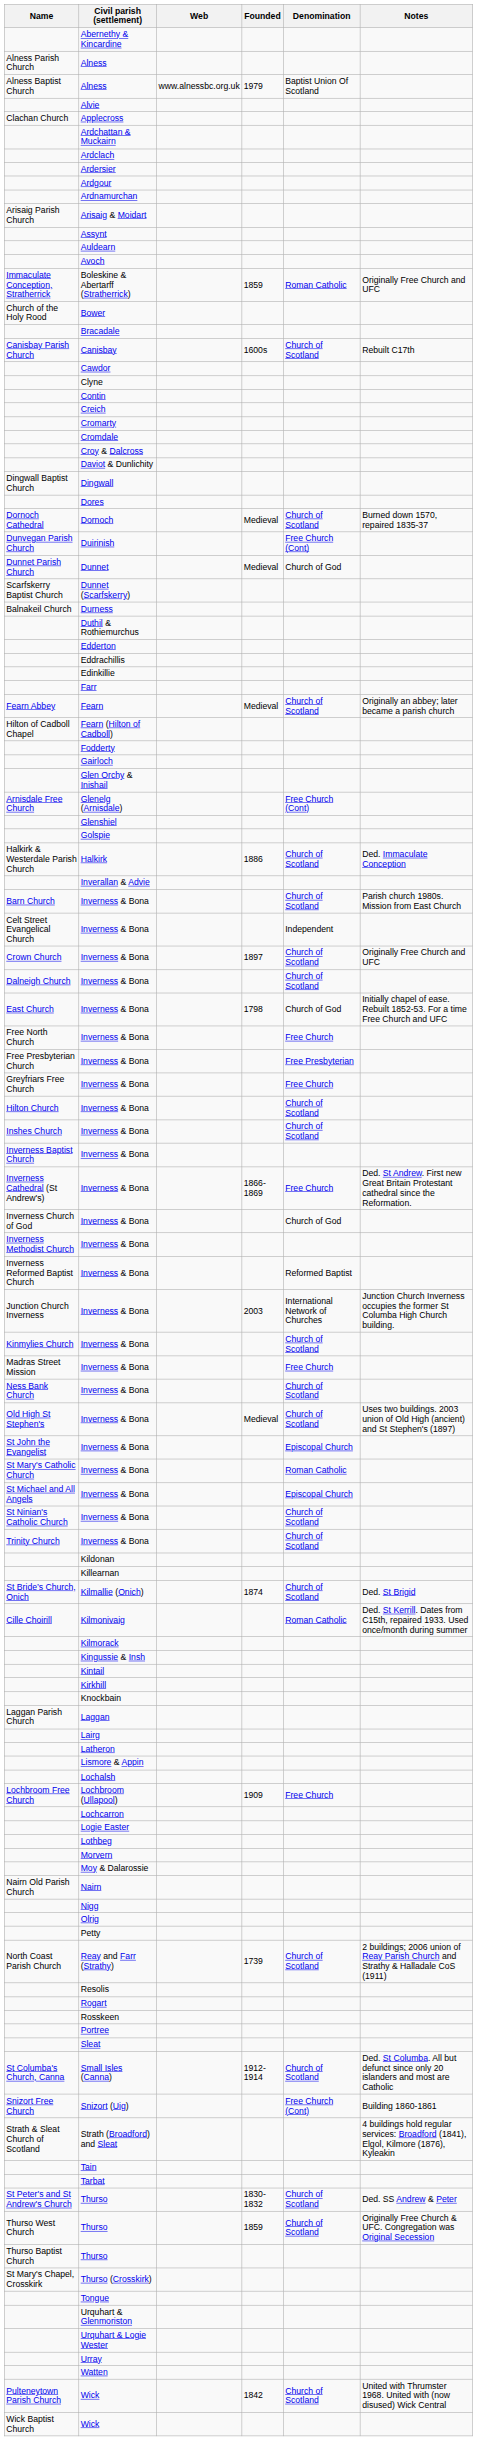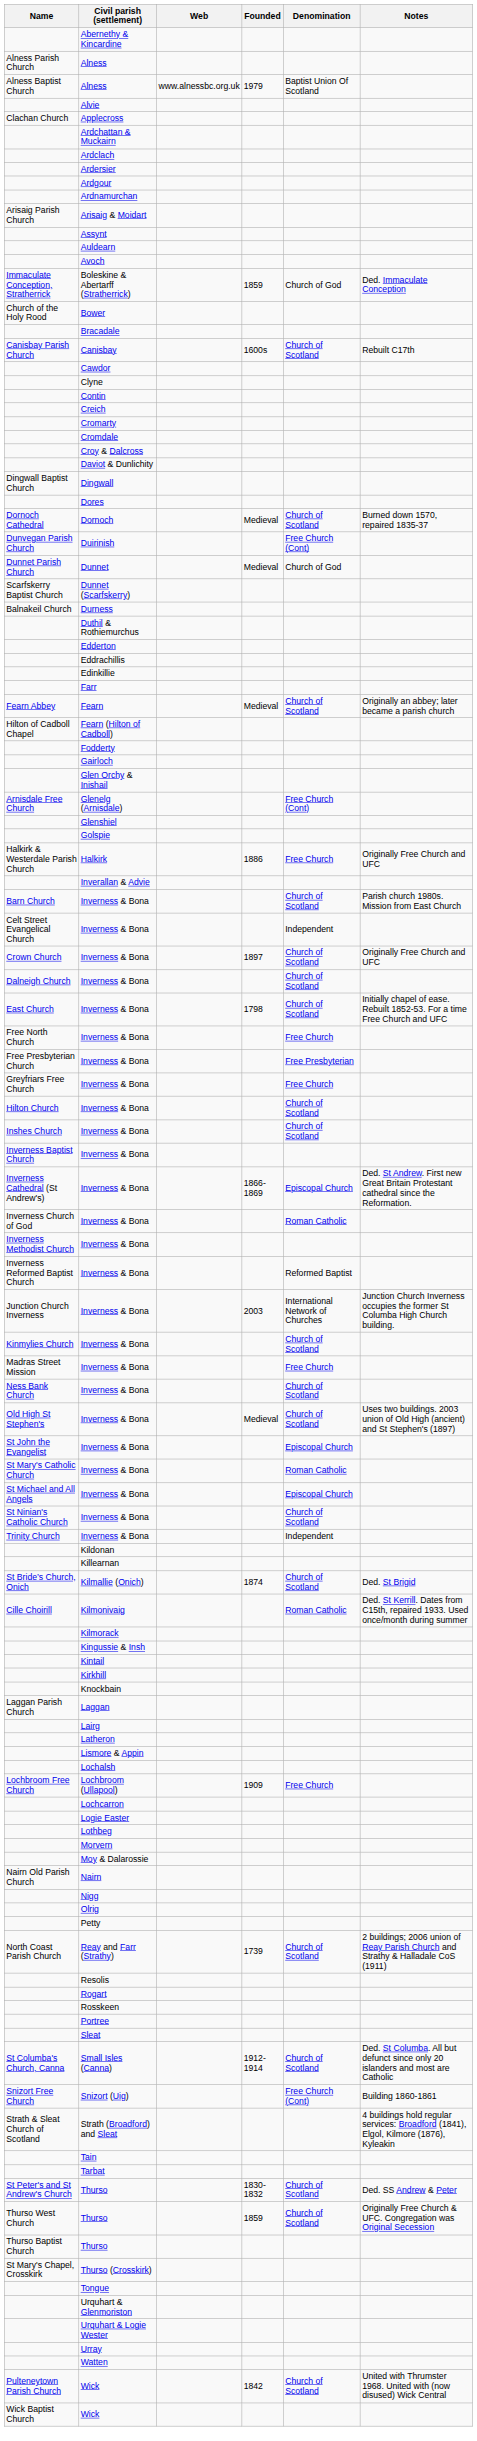(316, 284) Roman Catholic -> (313, 284) Church of God
(414, 284) Originally Free Church and UFC -> (395, 284) Ded. Immaculate Conception
(304, 859) Church of Scotland -> (309, 859) Free Church
(395, 859) Ded. Immaculate Conception -> (414, 859) Originally Free Church and UFC
(313, 1009) Church of God -> (304, 1009) Church of Scotland
(309, 1188) Free Church -> (319, 1188) Episcopal Church
(313, 1221) Church of God -> (316, 1221) Roman Catholic
(304, 1541) Church of Scotland -> (309, 1536) Independent
